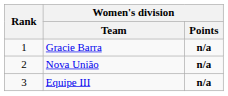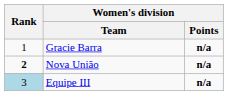(24, 64) normal -> (24, 64) bold
(24, 82) no background -> (24, 82) lightblue background
